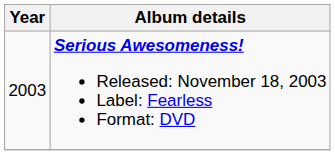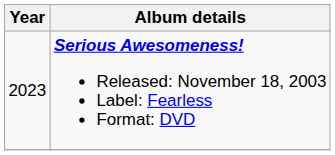(27, 90) 2003 -> (27, 90) 2023
